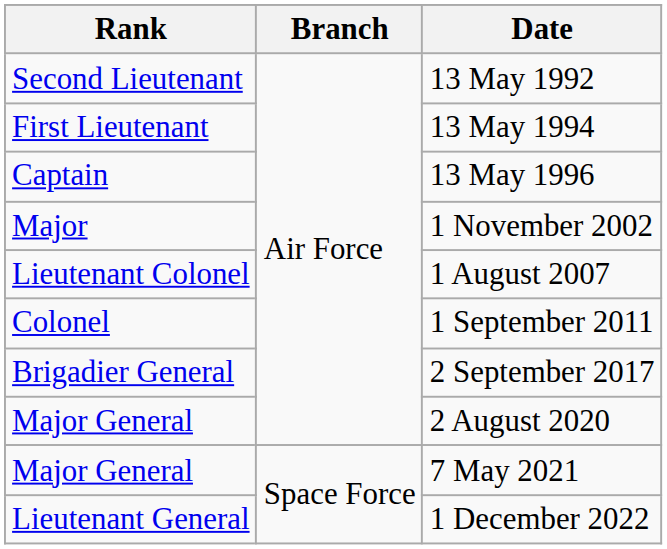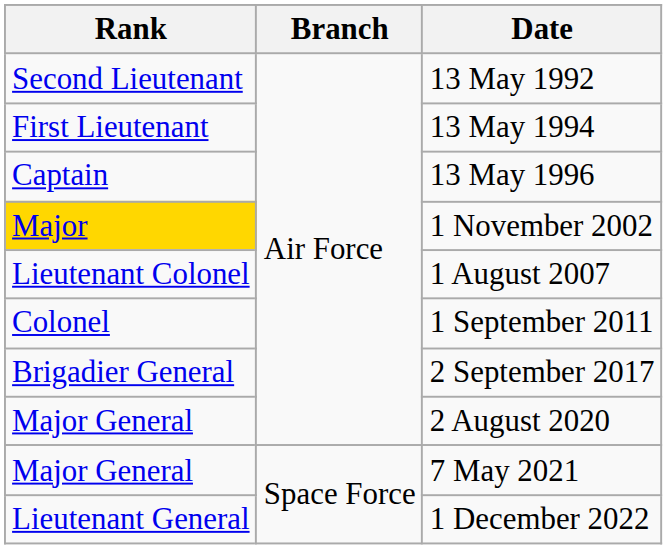(50, 224) no background -> (50, 224) gold background
